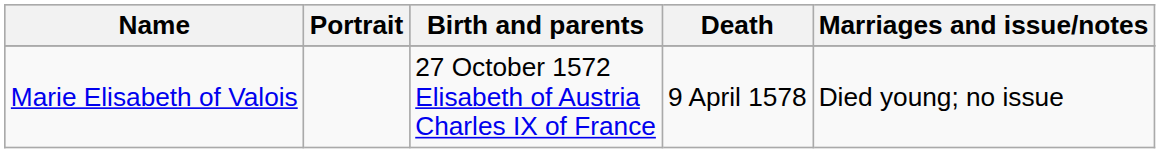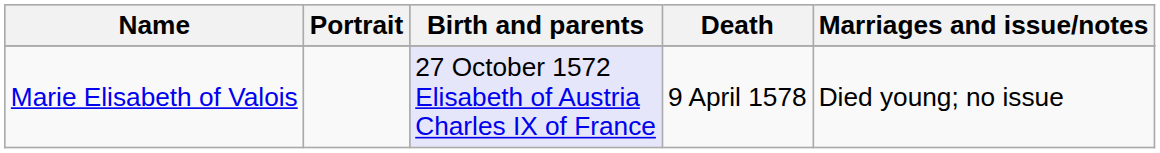(536, 96) no background -> (536, 96) lavender background
